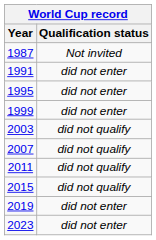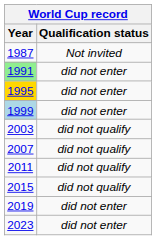(20, 71) no background -> (20, 71) lightgreen background
(20, 91) no background -> (20, 91) gold background
(20, 110) no background -> (20, 110) lightblue background
